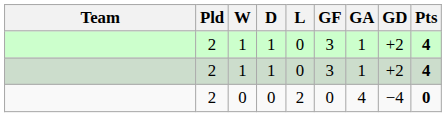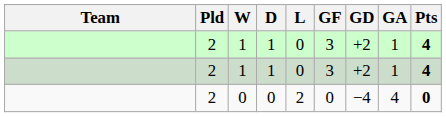columns swapped: (362, 17) <-> (395, 17)
